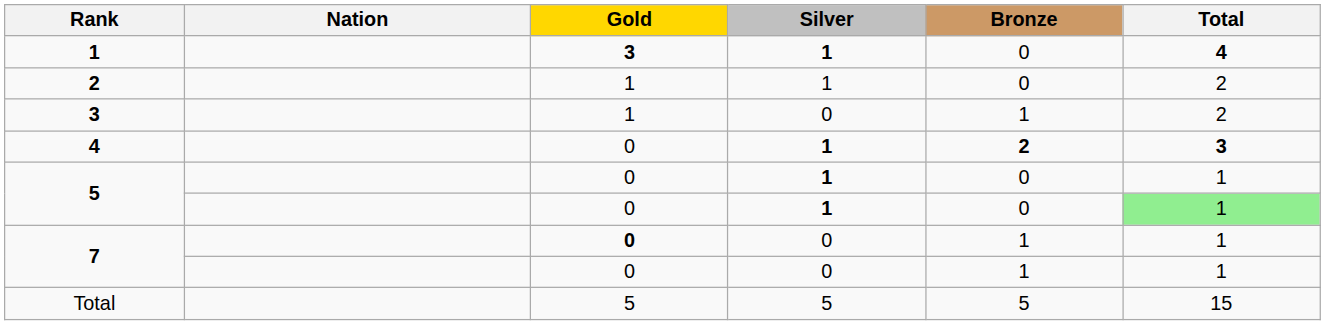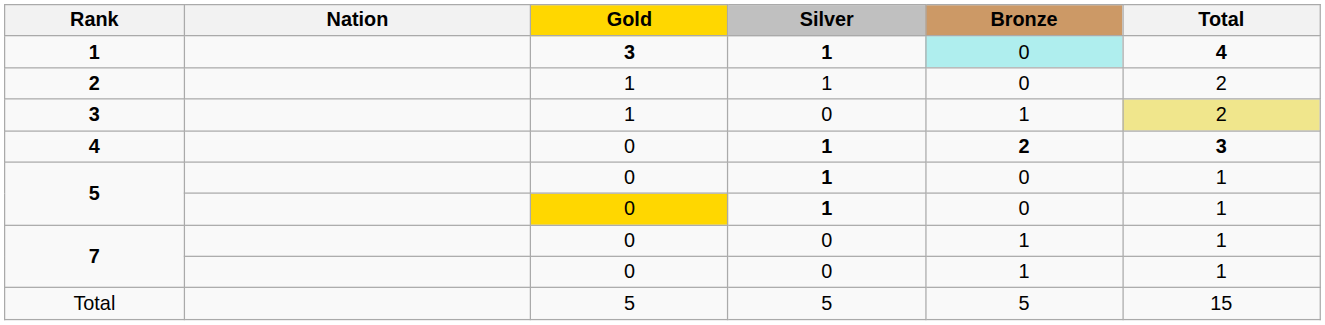(1024, 51) no background -> (1024, 51) paleturquoise background
(1221, 114) no background -> (1221, 114) khaki background
(629, 209) no background -> (629, 209) gold background
(1221, 209) lightgreen background -> (1221, 209) no background
(629, 240) bold -> (629, 240) normal
